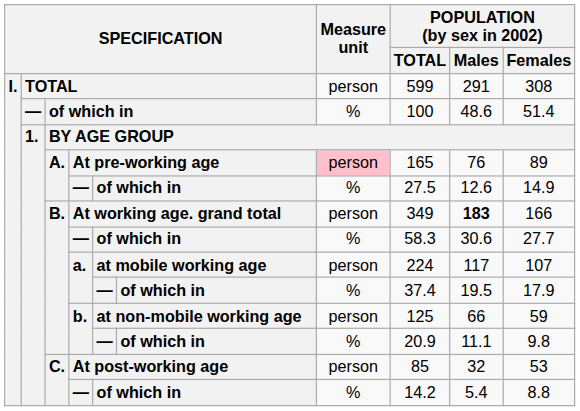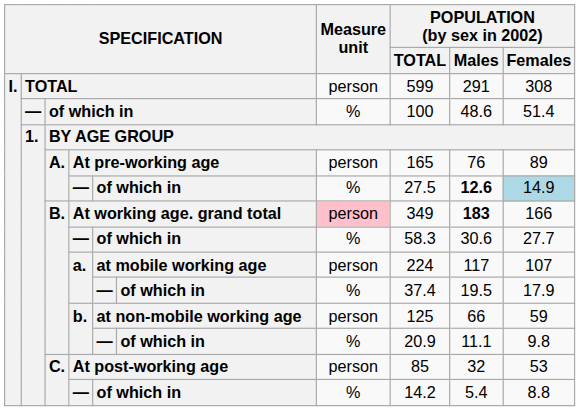(353, 162) pink background -> (353, 162) no background
(476, 188) normal -> (476, 188) bold
(539, 188) no background -> (539, 188) lightblue background
(353, 213) no background -> (353, 213) pink background
